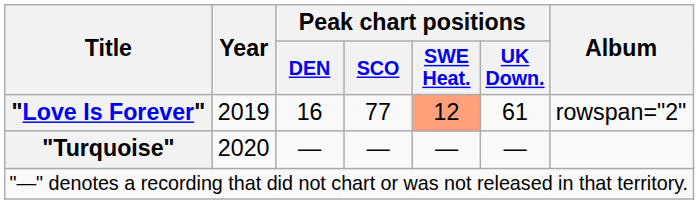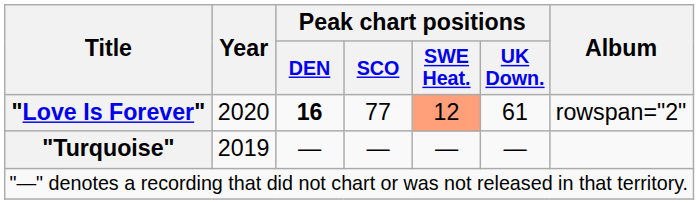(244, 112) 2019 -> (244, 112) 2020
(310, 112) normal -> (310, 112) bold
(244, 149) 2020 -> (244, 149) 2019
